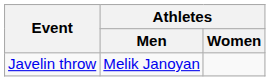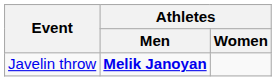(152, 65) normal -> (155, 65) bold
